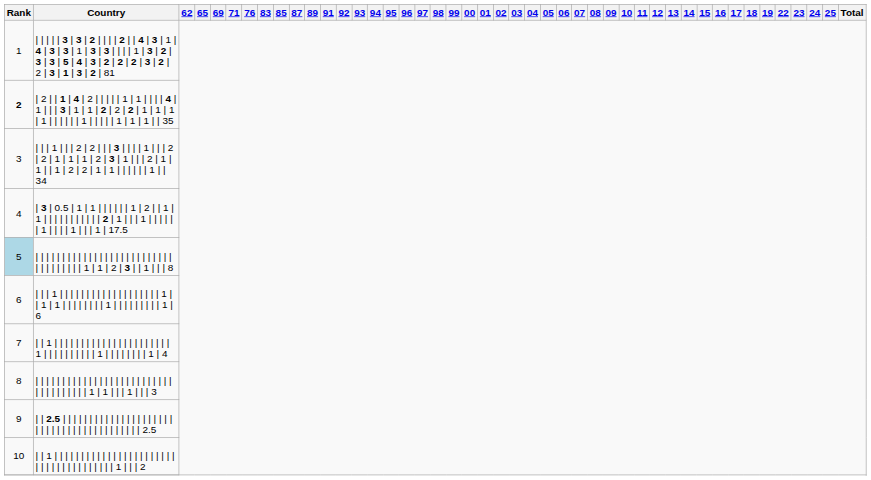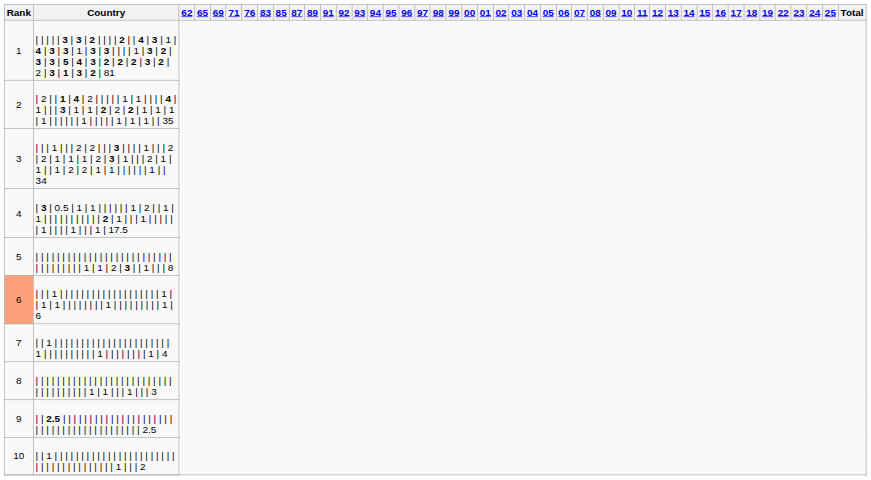(19, 105) bold -> (19, 105) normal
(19, 257) lightblue background -> (19, 257) no background
(19, 300) no background -> (19, 300) lightsalmon background
